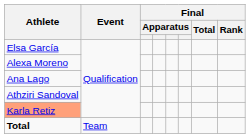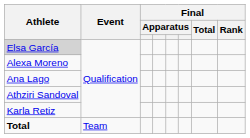(33, 48) no background -> (33, 48) lightgrey background
(31, 110) lightsalmon background -> (31, 110) no background
